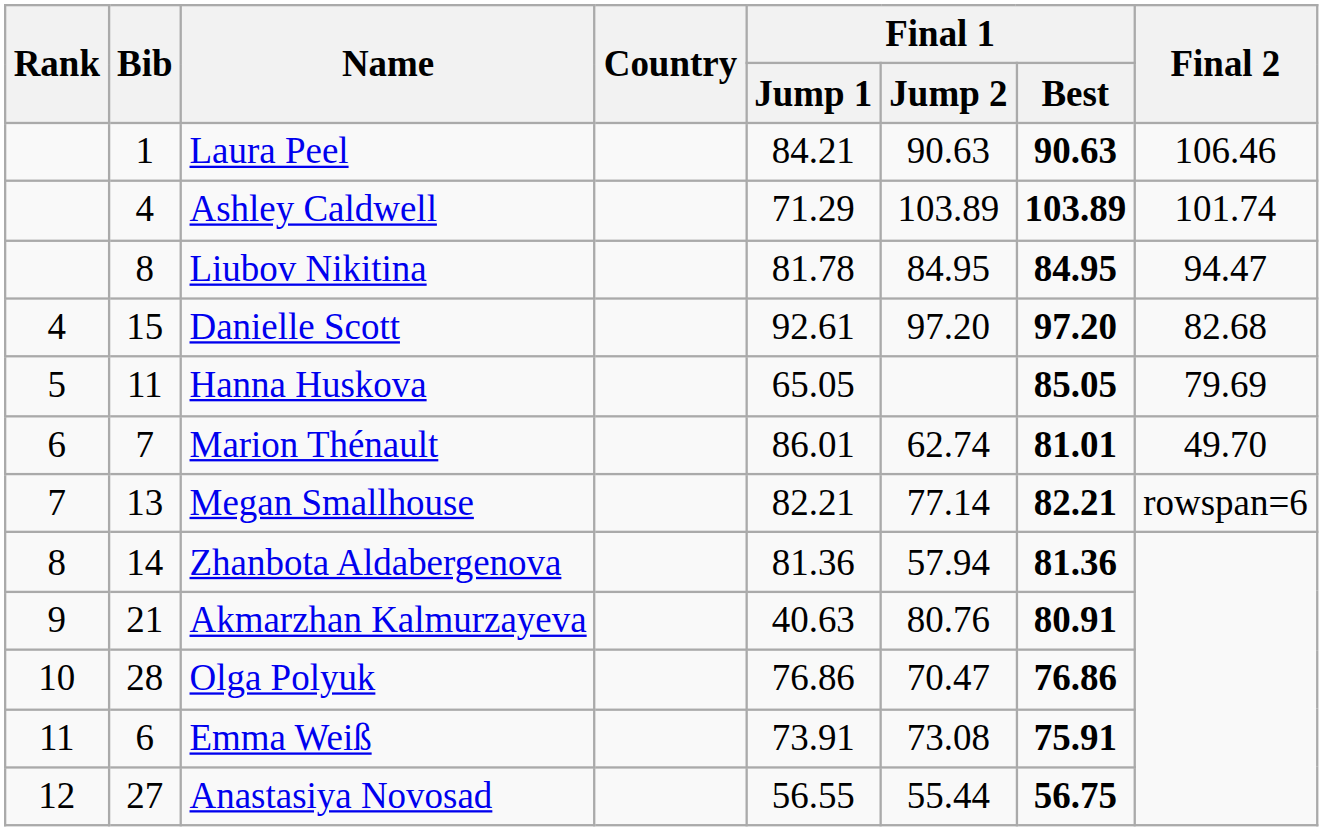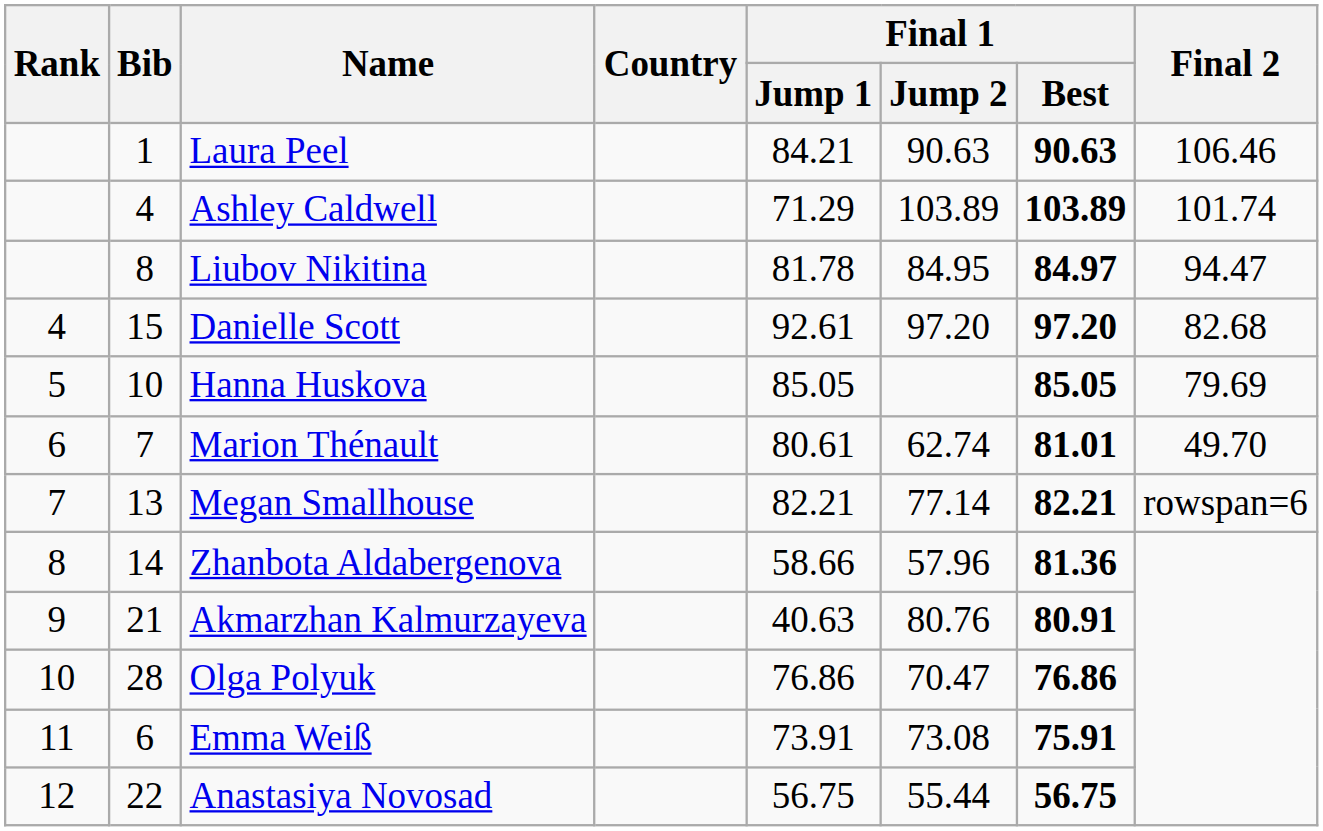(1075, 268) 84.95 -> (1075, 268) 84.97
(145, 385) 11 -> (145, 385) 10
(813, 385) 65.05 -> (813, 385) 85.05
(813, 444) 86.01 -> (813, 444) 80.61
(813, 561) 81.36 -> (813, 561) 58.66
(948, 561) 57.94 -> (948, 561) 57.96
(145, 795) 27 -> (145, 795) 22
(813, 795) 56.55 -> (813, 795) 56.75
